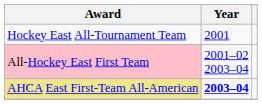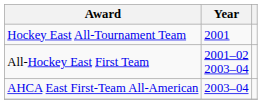(78, 61) pink background -> (78, 61) no background
(103, 88) khaki background -> (103, 88) no background
(226, 88) bold -> (226, 88) normal
